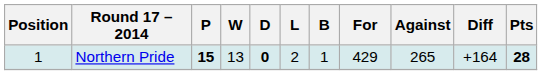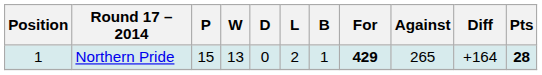(206, 57) bold -> (206, 57) normal
(265, 57) bold -> (265, 57) normal
(365, 57) normal -> (365, 57) bold
